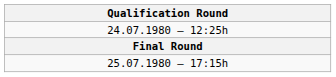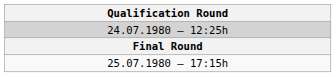(168, 30) no background -> (168, 30) lightgrey background
